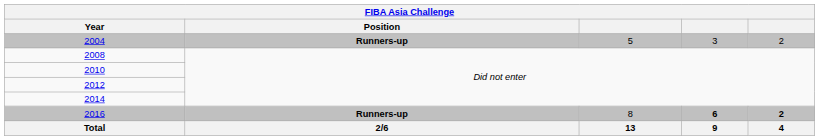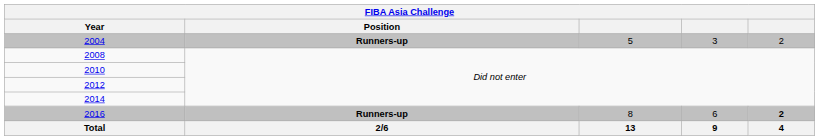(715, 114) bold -> (715, 114) normal
